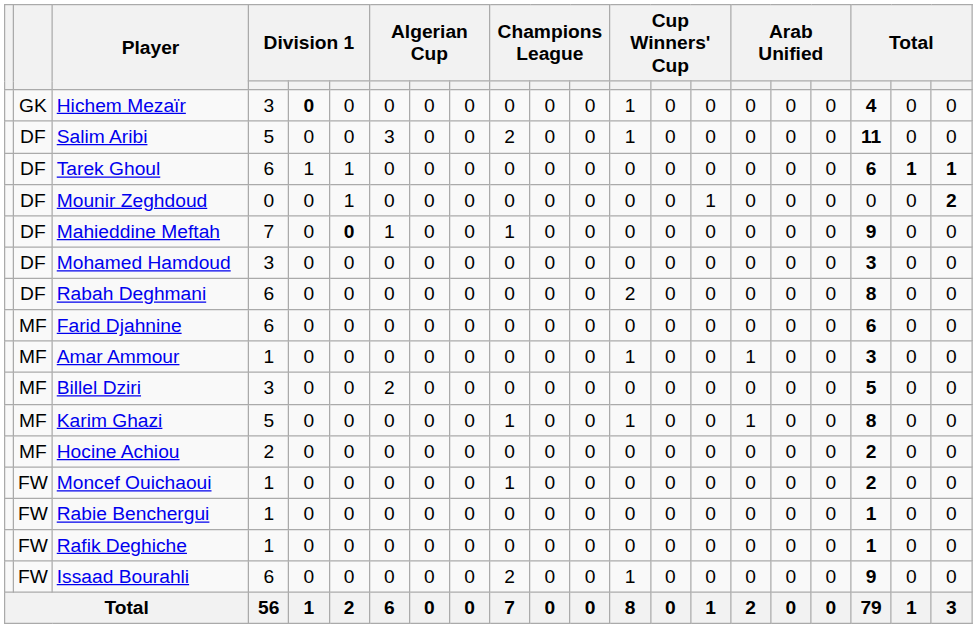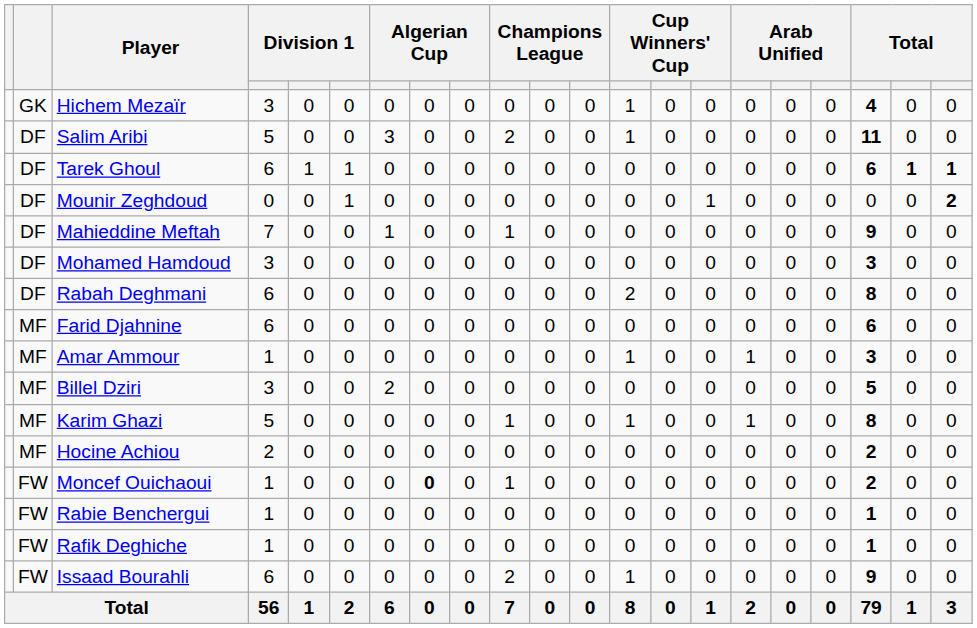(309, 105) bold -> (309, 105) normal
(349, 231) bold -> (349, 231) normal
(429, 482) normal -> (429, 482) bold
